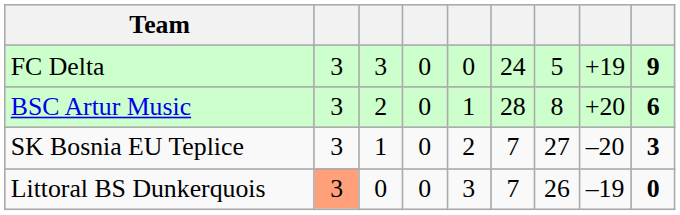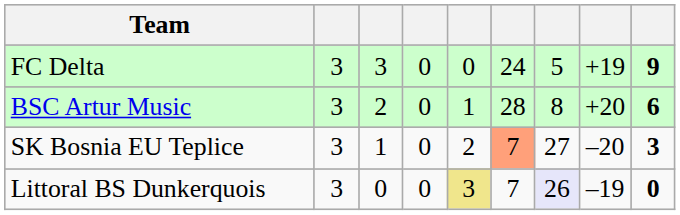(513, 147) no background -> (513, 147) lightsalmon background
(337, 188) lightsalmon background -> (337, 188) no background
(469, 188) no background -> (469, 188) khaki background
(557, 188) no background -> (557, 188) lavender background
